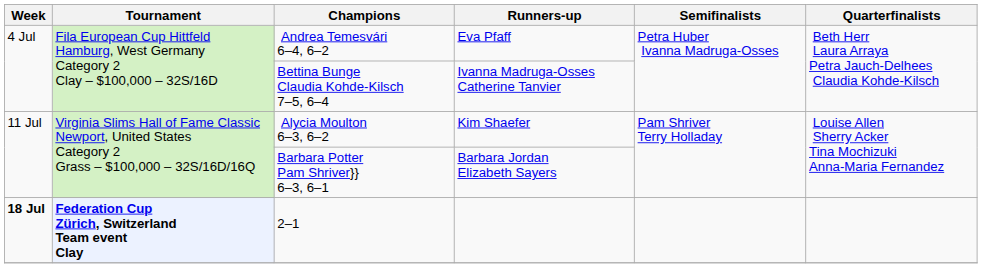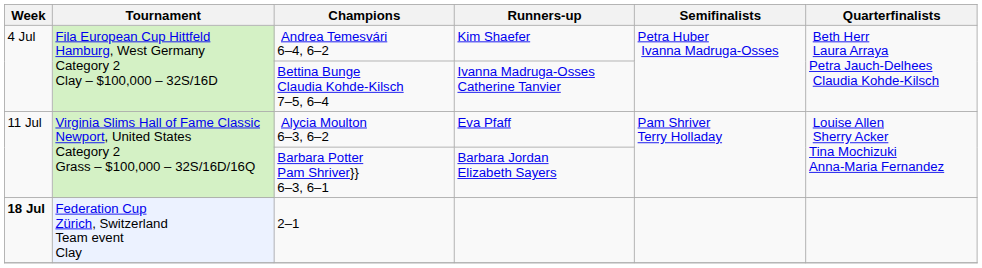(484, 36) Eva Pfaff -> (494, 36) Kim Shaefer
(494, 122) Kim Shaefer -> (484, 122) Eva Pfaff
(116, 231) bold -> (112, 231) normal
